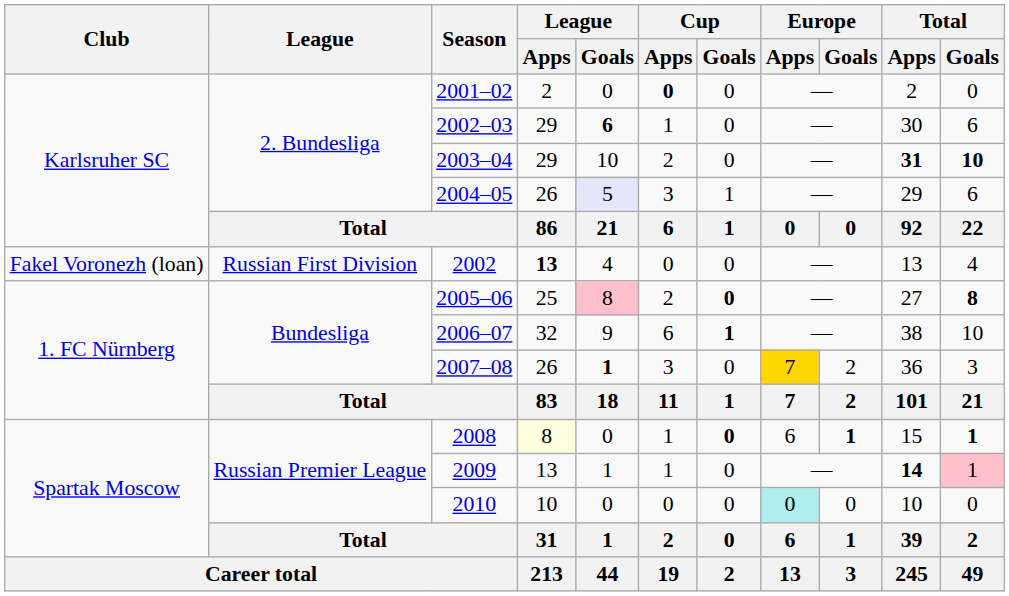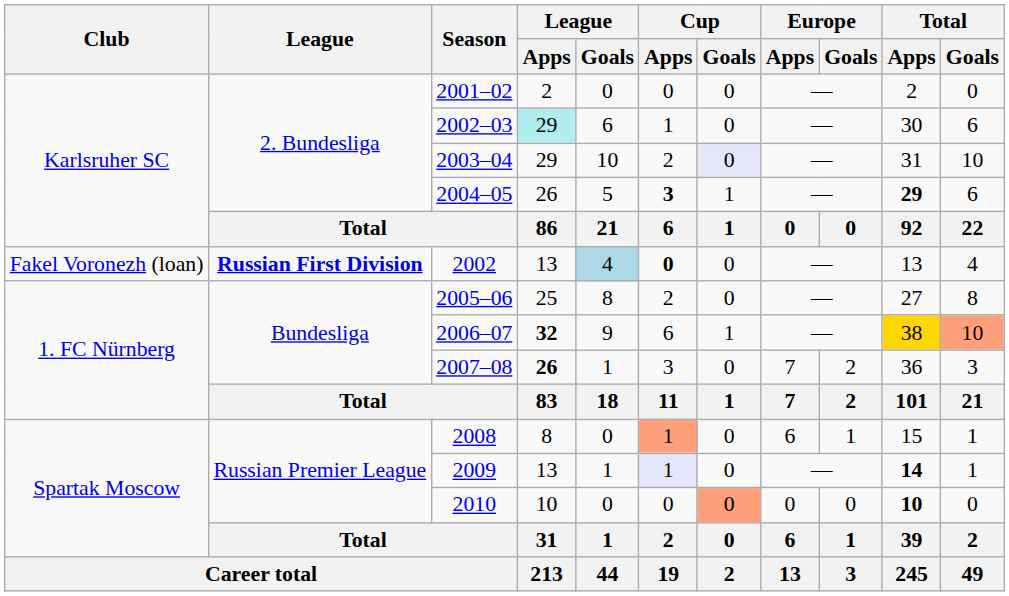(668, 90) bold -> (668, 90) normal
(547, 125) no background -> (547, 125) paleturquoise background
(607, 125) bold -> (607, 125) normal
(729, 159) no background -> (729, 159) lavender background
(912, 159) bold -> (912, 159) normal
(972, 159) bold -> (972, 159) normal
(607, 194) lavender background -> (607, 194) no background
(668, 194) normal -> (668, 194) bold
(912, 194) normal -> (912, 194) bold
(320, 263) normal -> (320, 263) bold
(547, 263) bold -> (547, 263) normal
(607, 263) no background -> (607, 263) lightblue background
(668, 263) normal -> (668, 263) bold
(607, 297) pink background -> (607, 297) no background
(729, 297) bold -> (729, 297) normal
(972, 297) bold -> (972, 297) normal
(547, 332) normal -> (547, 332) bold
(729, 332) bold -> (729, 332) normal
(912, 332) no background -> (912, 332) gold background
(972, 332) no background -> (972, 332) lightsalmon background
(547, 366) normal -> (547, 366) bold
(607, 366) bold -> (607, 366) normal
(790, 366) gold background -> (790, 366) no background
(547, 435) lightyellow background -> (547, 435) no background
(668, 435) no background -> (668, 435) lightsalmon background
(729, 435) bold -> (729, 435) normal
(851, 435) bold -> (851, 435) normal
(972, 435) bold -> (972, 435) normal
(668, 470) no background -> (668, 470) lavender background
(972, 470) pink background -> (972, 470) no background
(729, 504) no background -> (729, 504) lightsalmon background
(790, 504) paleturquoise background -> (790, 504) no background
(912, 504) normal -> (912, 504) bold
